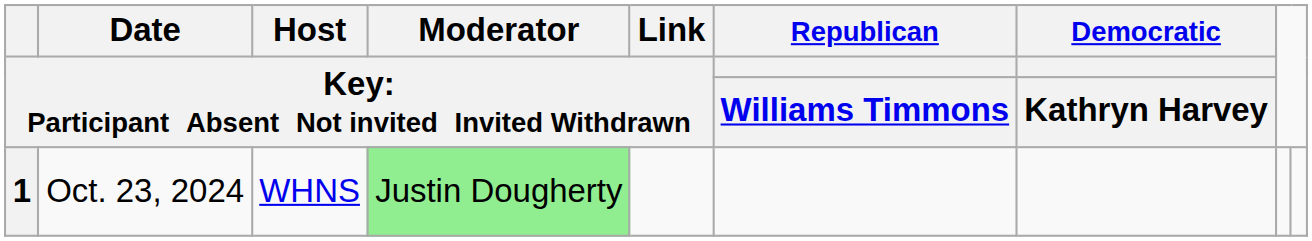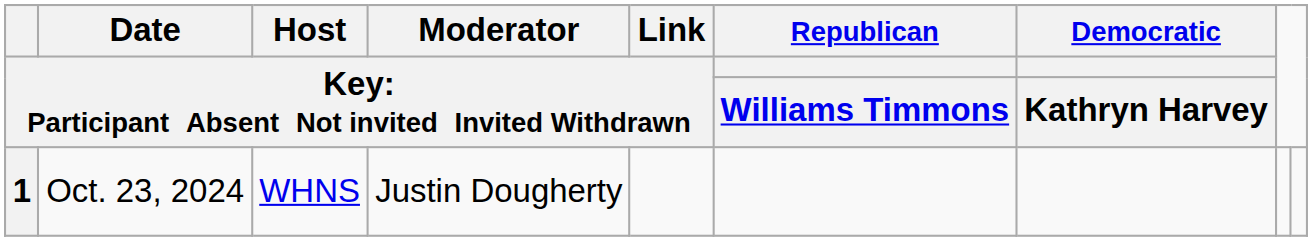(499, 190) lightgreen background -> (499, 190) no background
